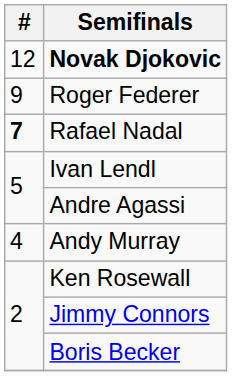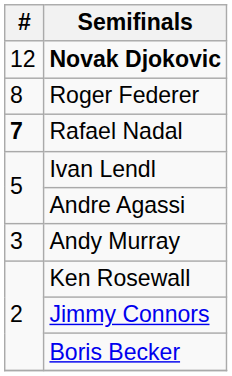(16, 95) 9 -> (16, 95) 8
(16, 242) 4 -> (16, 242) 3
